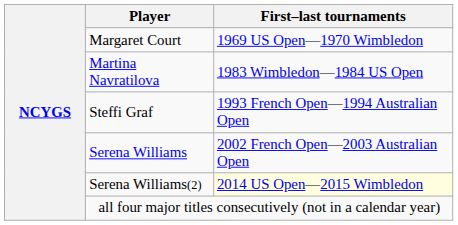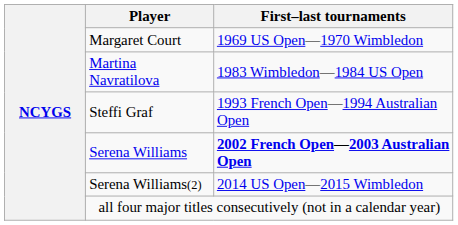(327, 152) normal -> (333, 152) bold
(320, 184) lightyellow background -> (320, 184) no background
